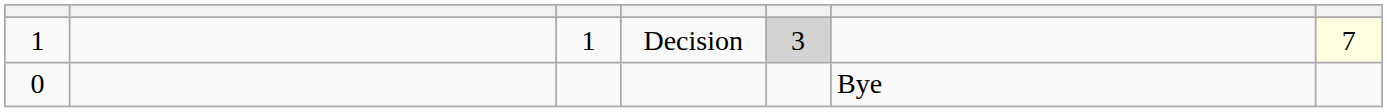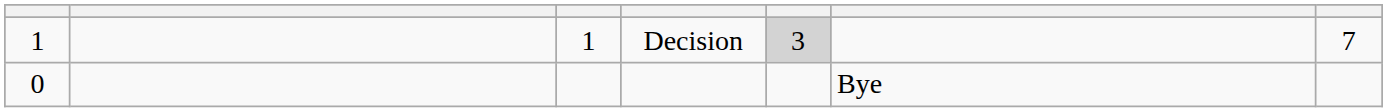(1349, 39) lightyellow background -> (1349, 39) no background
